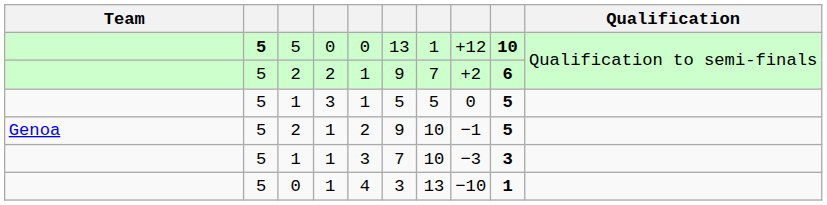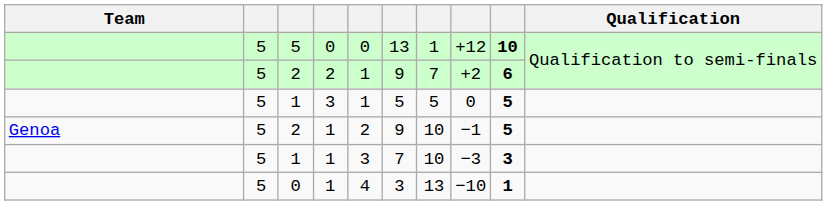(261, 47) bold -> (261, 47) normal
